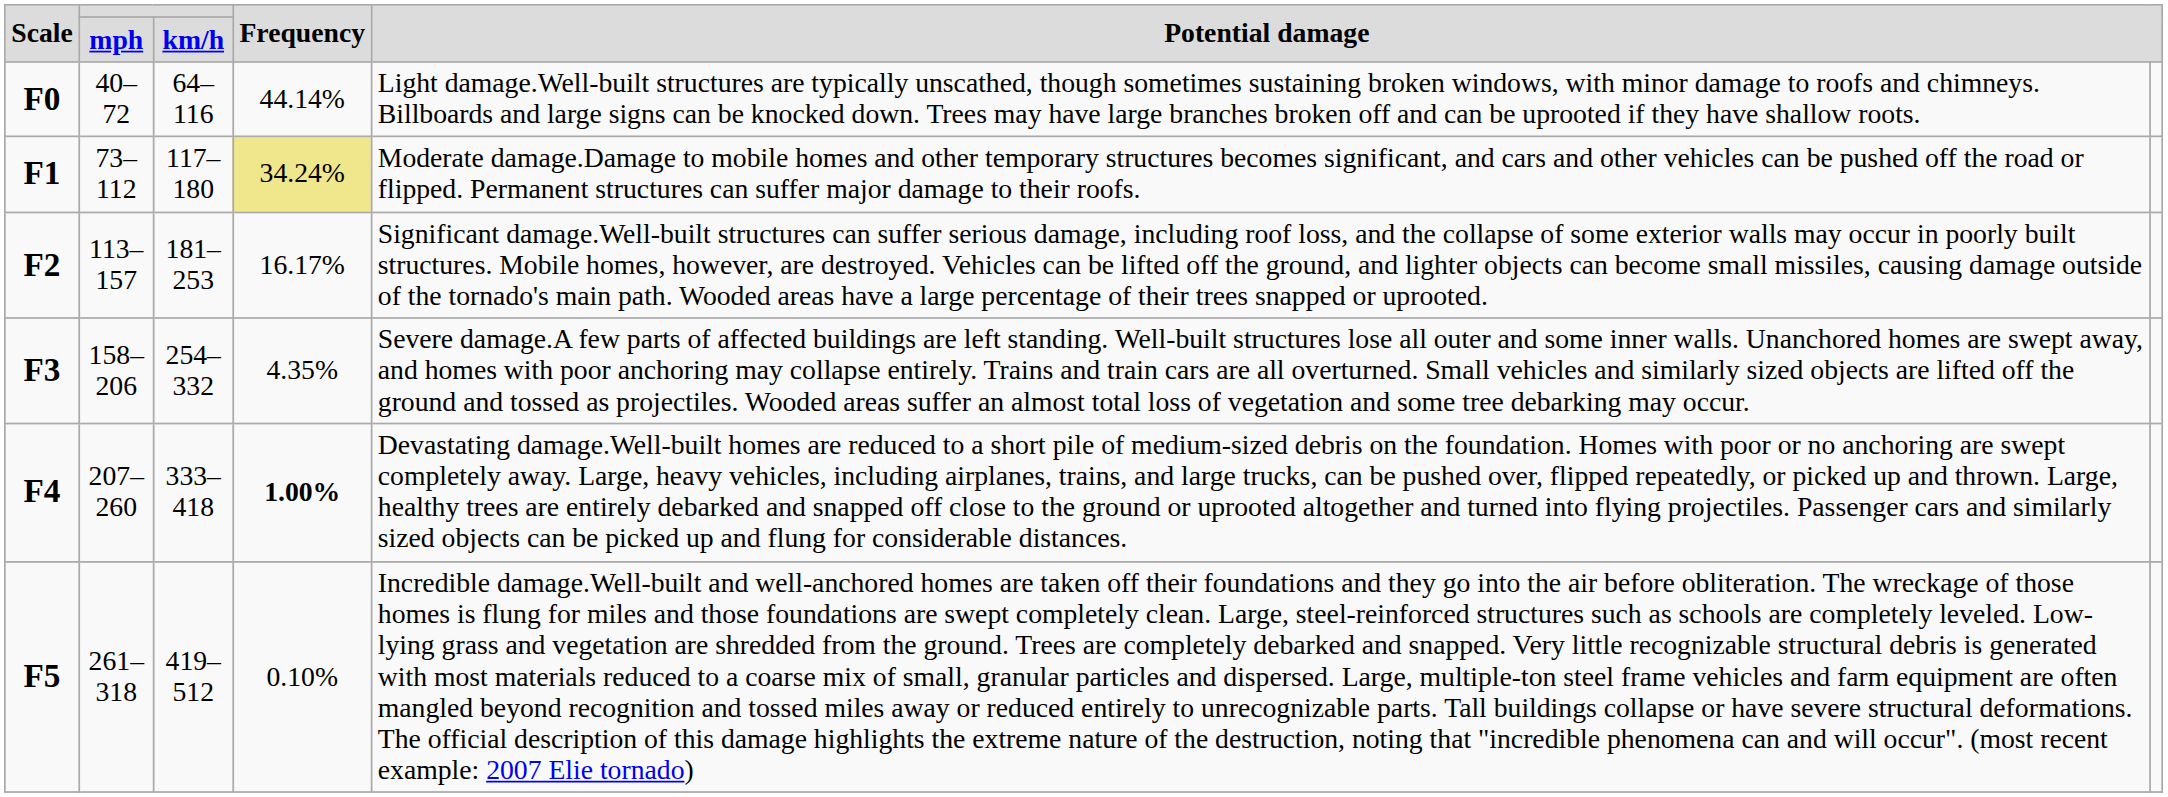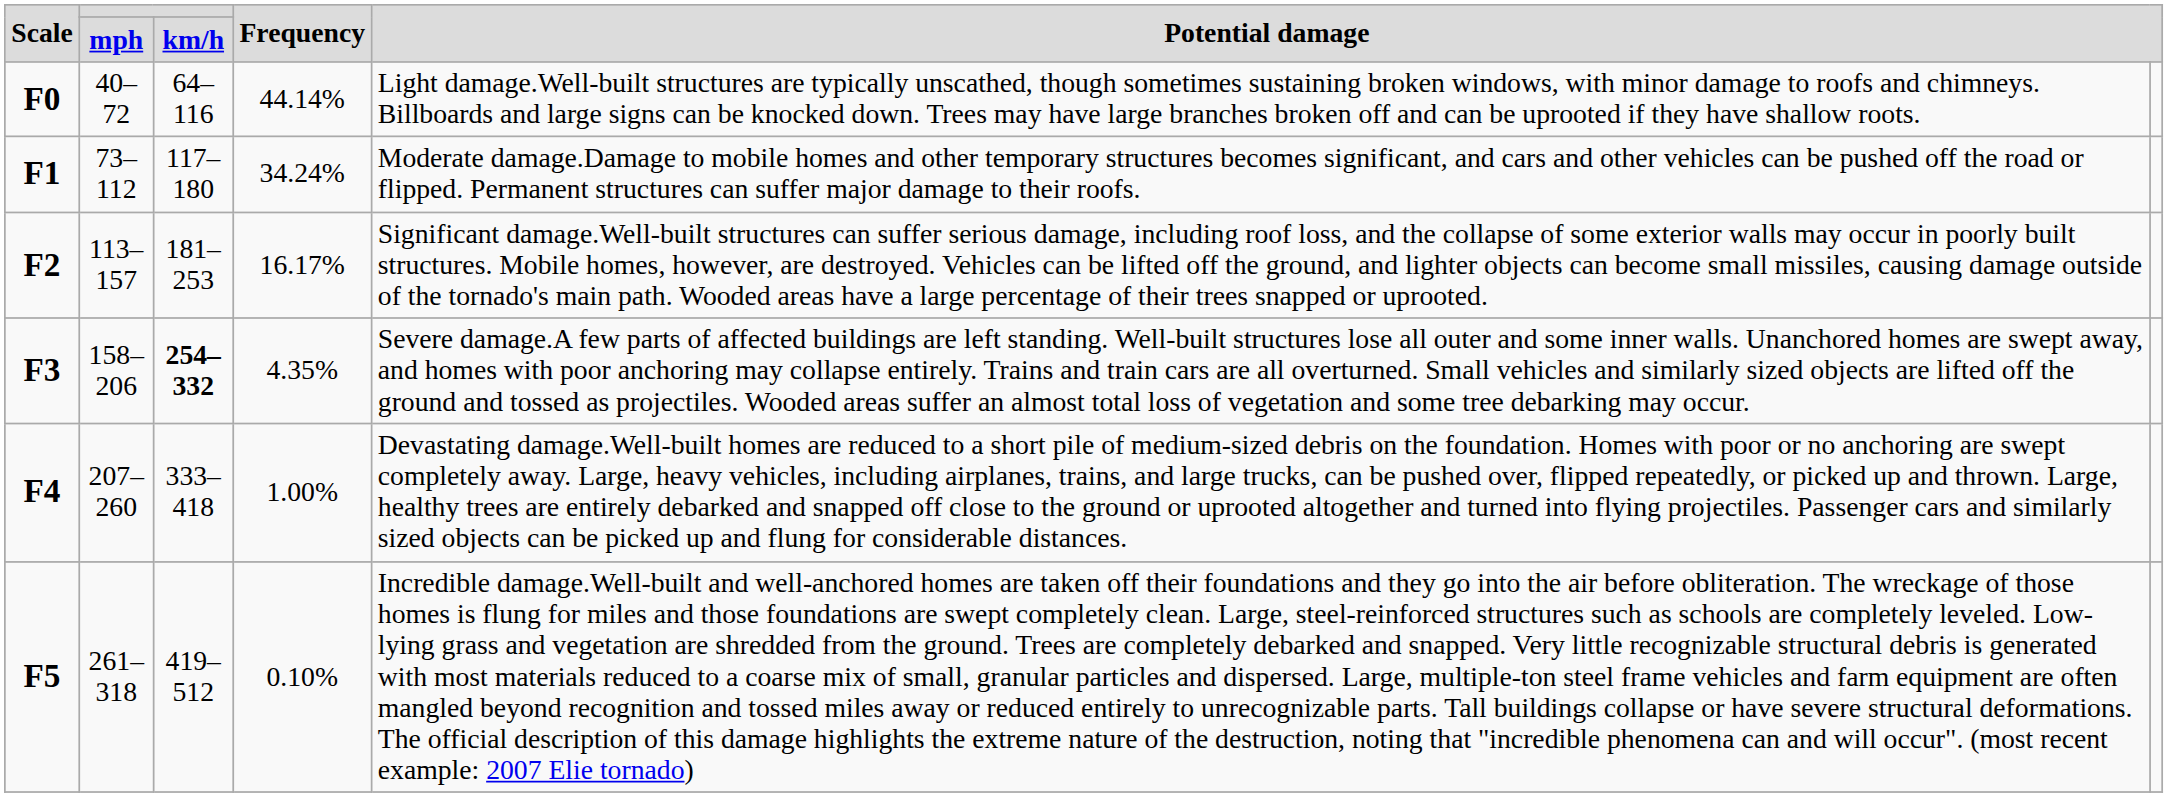(302, 173) khaki background -> (302, 173) no background
(193, 370) normal -> (193, 370) bold
(302, 492) bold -> (302, 492) normal
